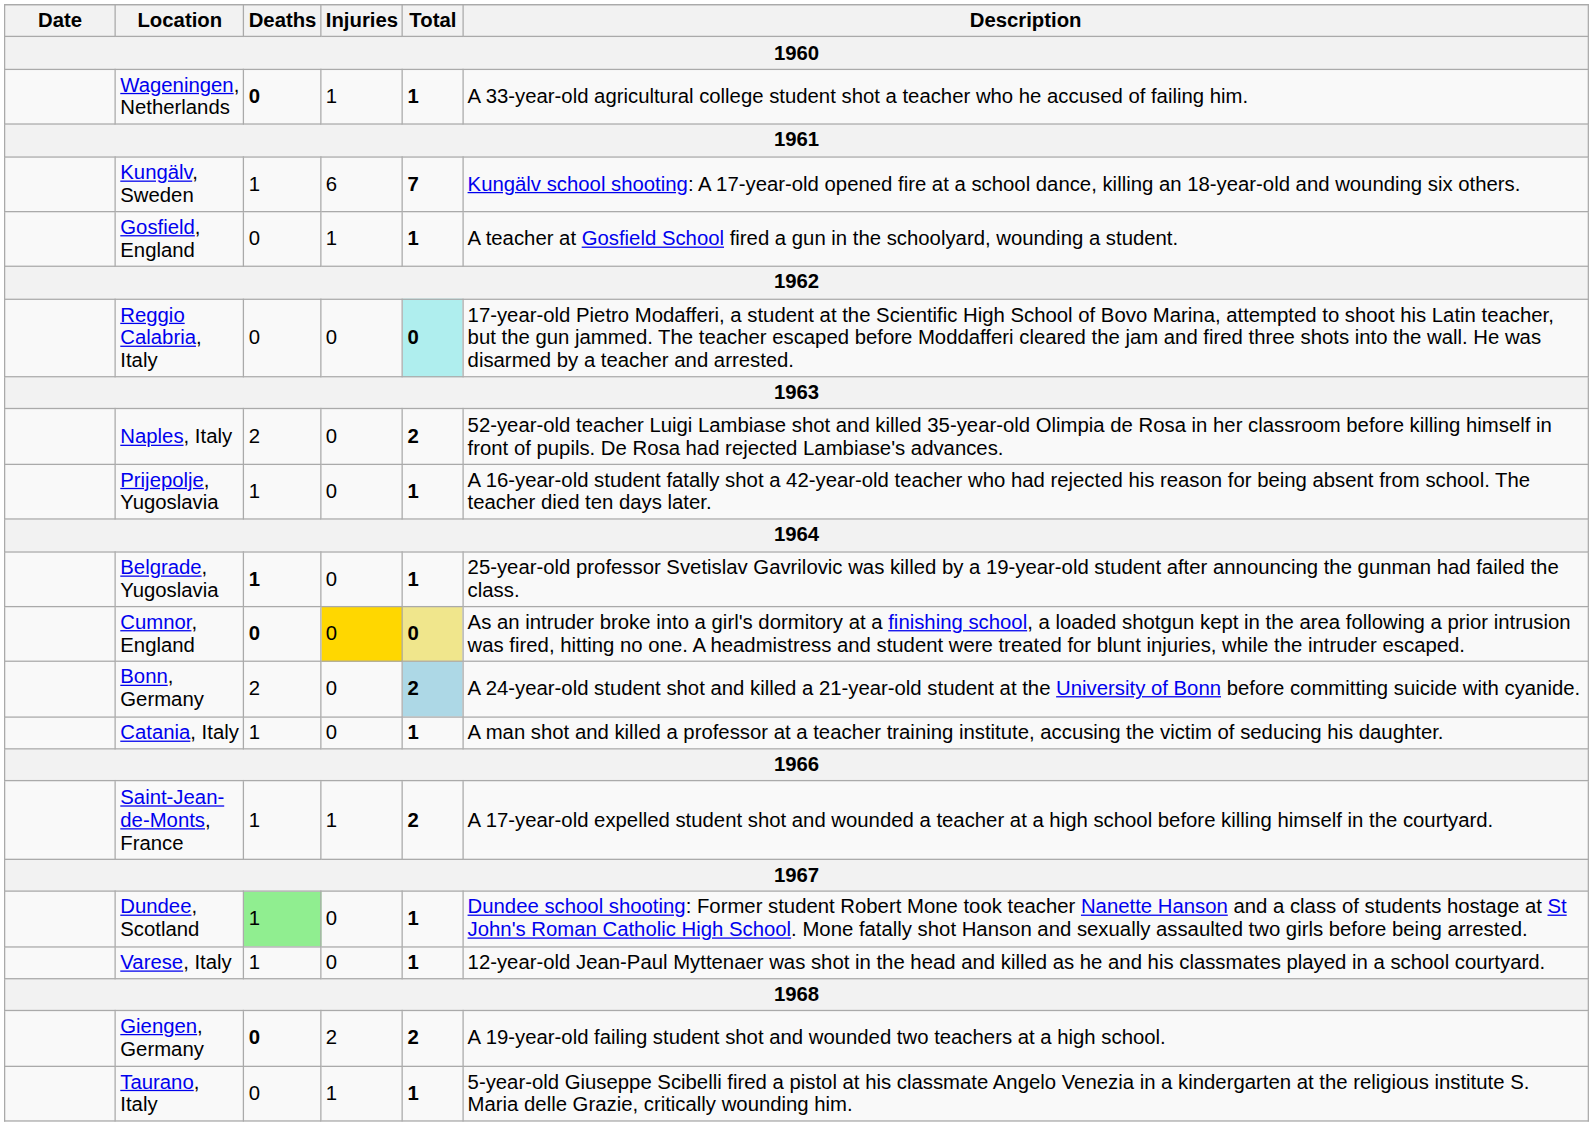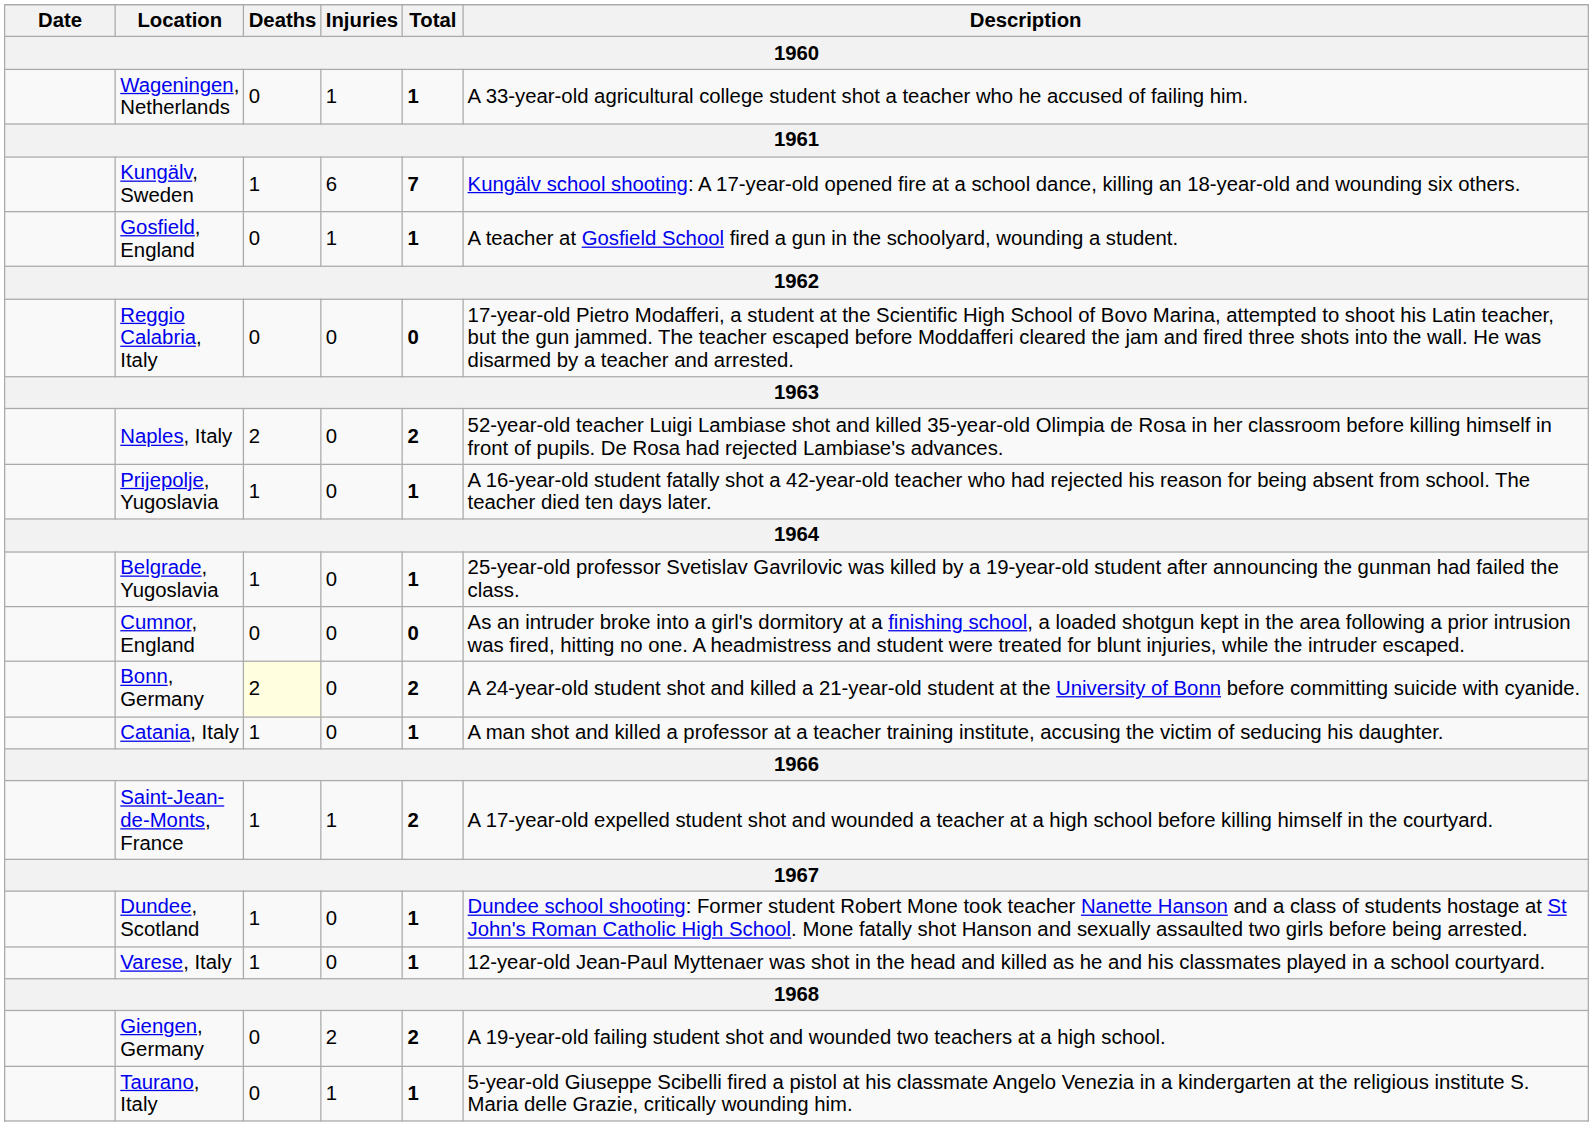(254, 96) bold -> (254, 96) normal
(413, 337) paleturquoise background -> (413, 337) no background
(254, 578) bold -> (254, 578) normal
(254, 633) bold -> (254, 633) normal
(331, 633) gold background -> (331, 633) no background
(413, 633) khaki background -> (413, 633) no background
(254, 688) no background -> (254, 688) lightyellow background
(413, 688) lightblue background -> (413, 688) no background
(254, 918) lightgreen background -> (254, 918) no background
(254, 1038) bold -> (254, 1038) normal
